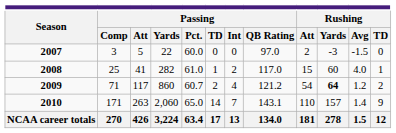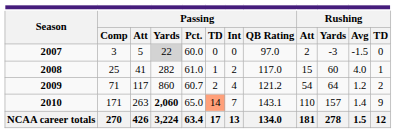(166, 52) no background -> (166, 52) lightgrey background
(333, 86) bold -> (333, 86) normal
(166, 102) normal -> (166, 102) bold
(215, 102) no background -> (215, 102) lightsalmon background
